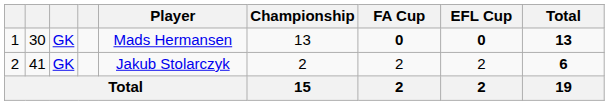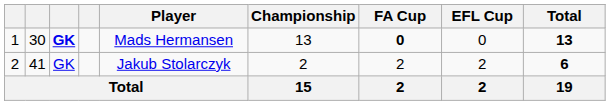(63, 40) normal -> (64, 40) bold
(481, 40) bold -> (482, 40) normal
